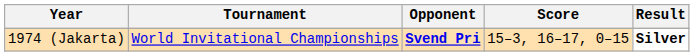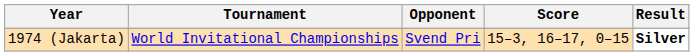(443, 39) bold -> (443, 39) normal
